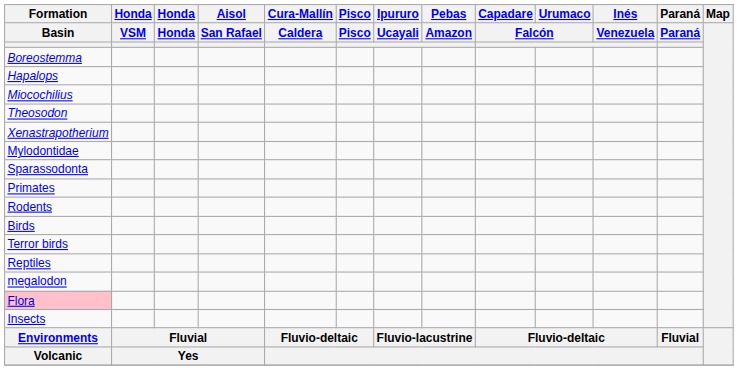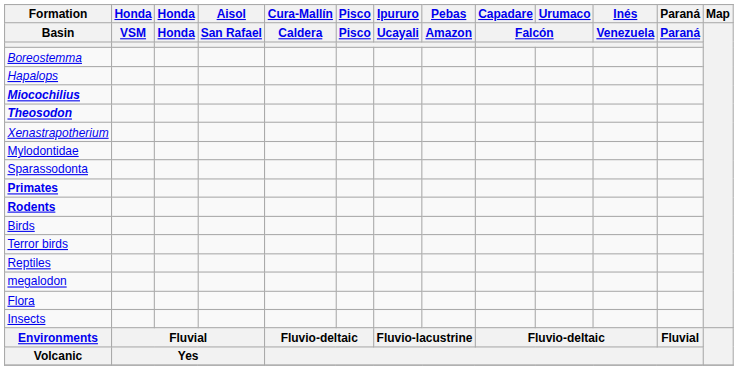(40, 95) normal -> (44, 95) bold
(37, 113) normal -> (40, 113) bold
(31, 188) normal -> (33, 188) bold
(30, 207) normal -> (31, 207) bold
(21, 300) pink background -> (21, 300) no background
